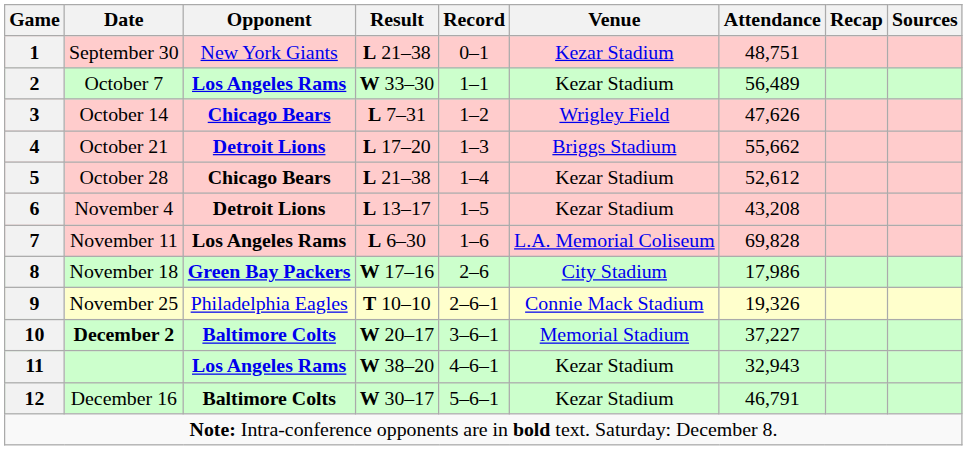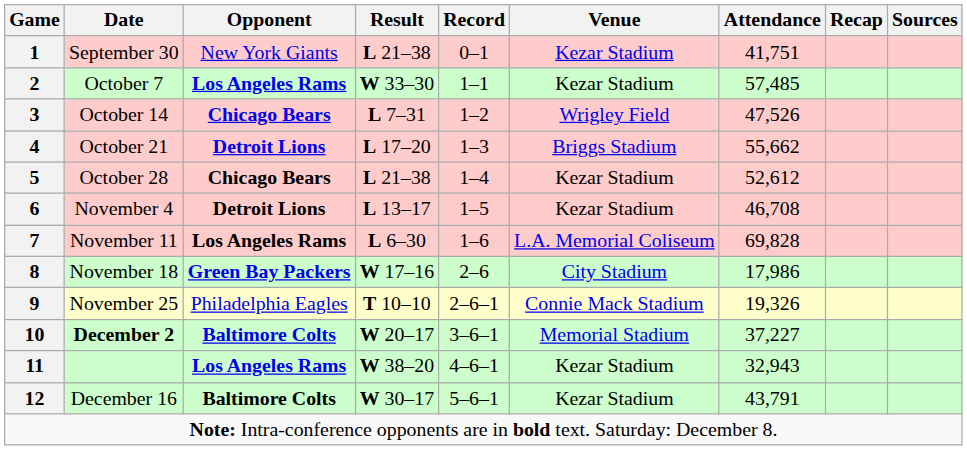(772, 51) 48,751 -> (772, 51) 41,751
(772, 83) 56,489 -> (772, 83) 57,485
(772, 114) 47,626 -> (772, 114) 47,526
(772, 209) 43,208 -> (772, 209) 46,708
(772, 397) 46,791 -> (772, 397) 43,791
